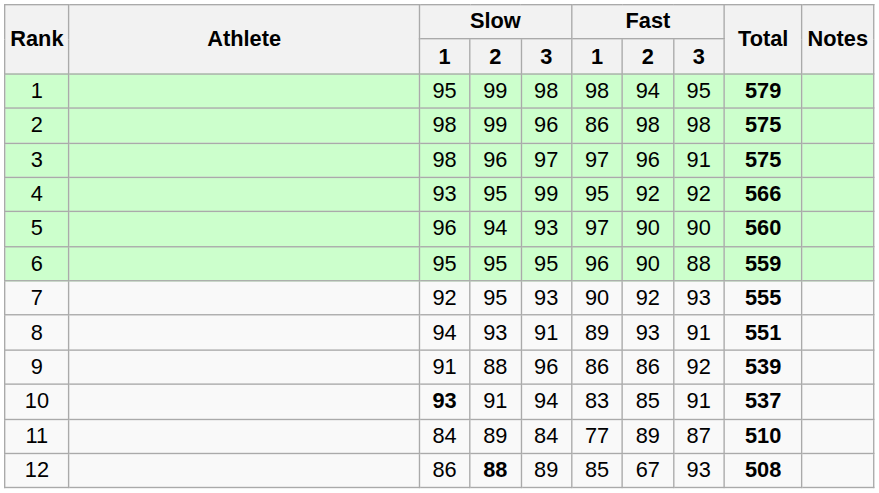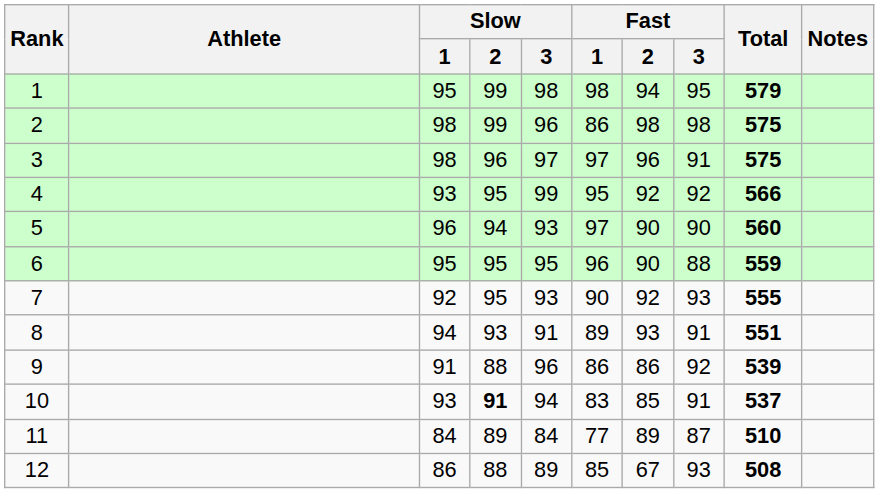(445, 401) bold -> (445, 401) normal
(495, 401) normal -> (495, 401) bold
(495, 470) bold -> (495, 470) normal
